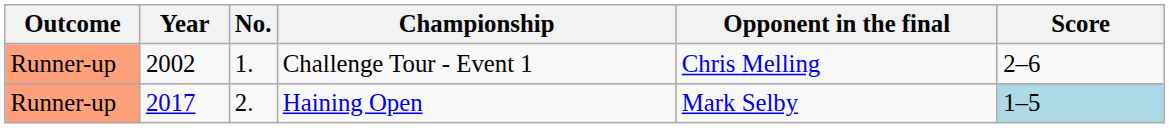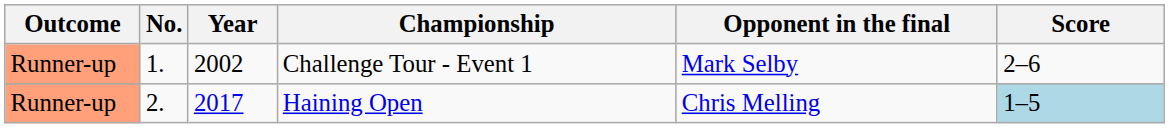columns swapped: (253, 24) <-> (185, 24)
(751, 63) Chris Melling -> (740, 63) Mark Selby
(740, 102) Mark Selby -> (751, 102) Chris Melling
